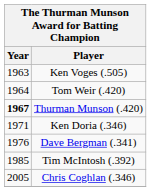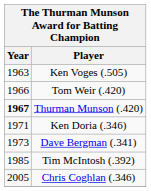(18, 90) 1964 -> (18, 90) 1966
(18, 143) 1976 -> (18, 143) 1973
